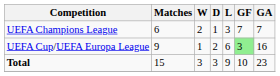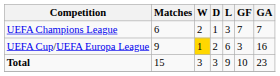(200, 46) no background -> (200, 46) gold background
(240, 46) lightgreen background -> (240, 46) no background
